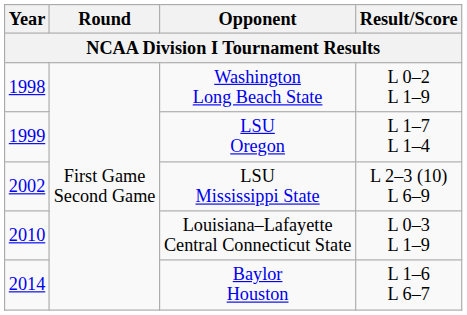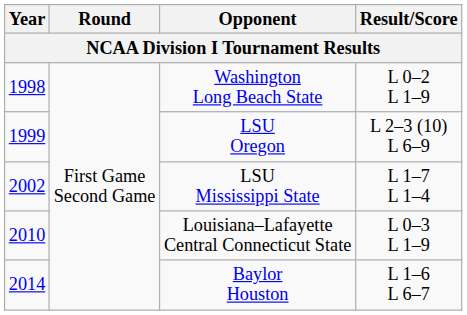(409, 136) L 1–7 L 1–4 -> (409, 136) L 2–3 (10) L 6–9
(409, 185) L 2–3 (10) L 6–9 -> (409, 185) L 1–7 L 1–4
